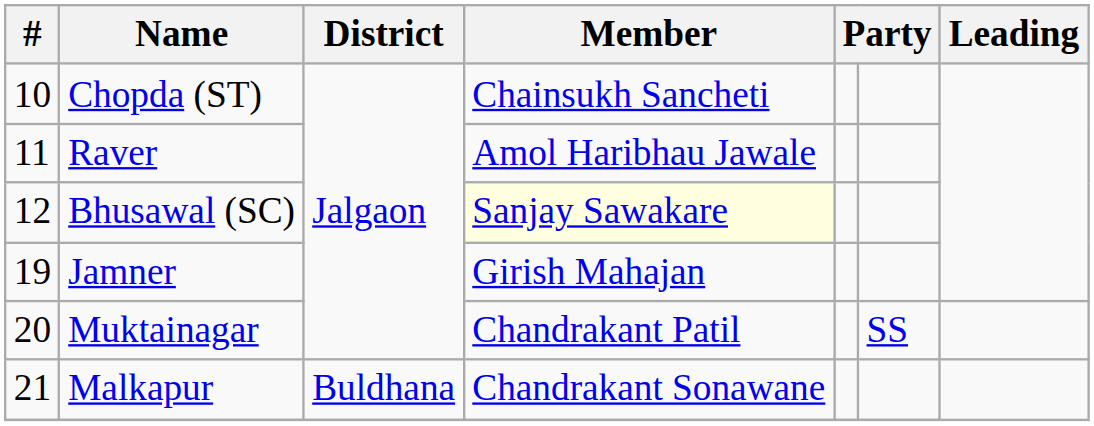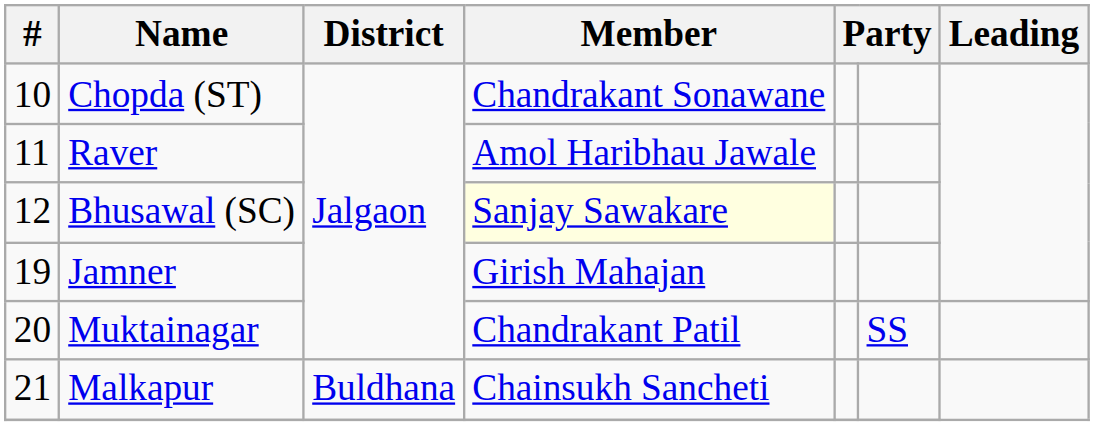(621, 93) Chainsukh Sancheti -> (649, 93) Chandrakant Sonawane
(649, 388) Chandrakant Sonawane -> (621, 388) Chainsukh Sancheti
